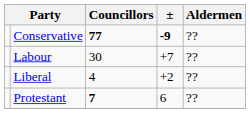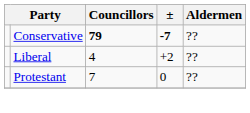(95, 35) 77 -> (95, 35) 79
(165, 35) -9 -> (165, 35) -7
- row: (32, 56)
(92, 98) bold -> (92, 77) normal
(163, 98) 6 -> (163, 77) 0
